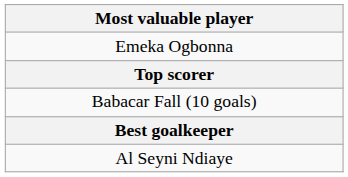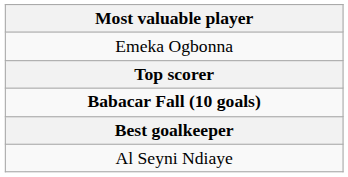(174, 102) normal -> (174, 102) bold
